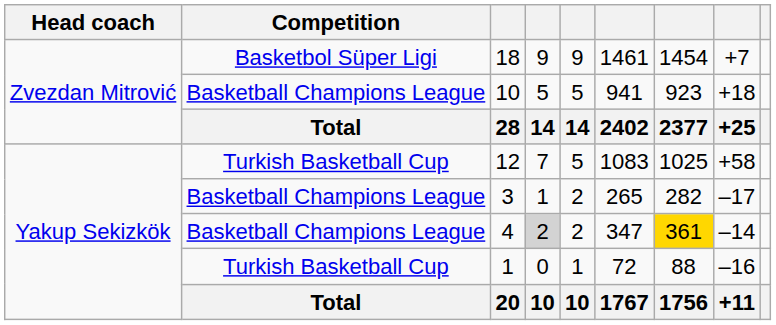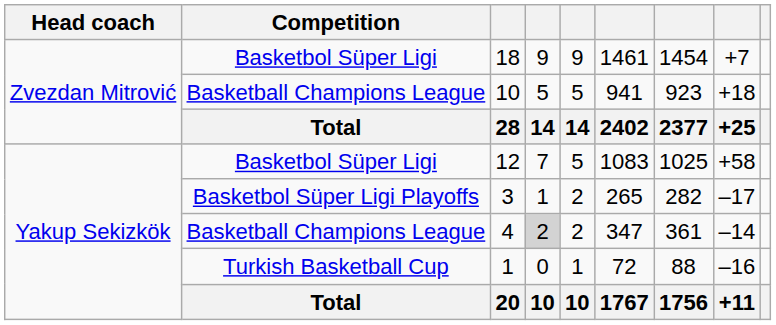(336, 162) Turkish Basketball Cup -> (336, 162) Basketbol Süper Ligi
(336, 197) Basketball Champions League -> (336, 197) Basketbol Süper Ligi Playoffs
(684, 232) gold background -> (684, 232) no background
